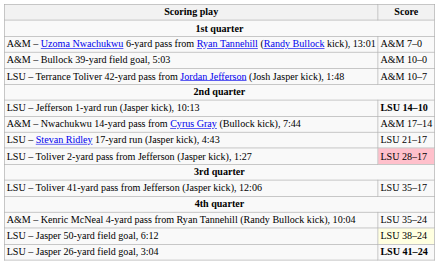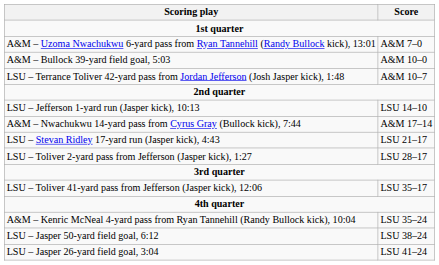(404, 108) bold -> (404, 108) normal
(404, 156) pink background -> (404, 156) no background
(404, 236) lightyellow background -> (404, 236) no background
(404, 252) bold -> (404, 252) normal
